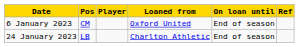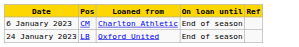- column: (112, 11)
(161, 23) Oxford United -> (138, 23) Charlton Athletic
(170, 36) Charlton Athletic -> (129, 36) Oxford United
